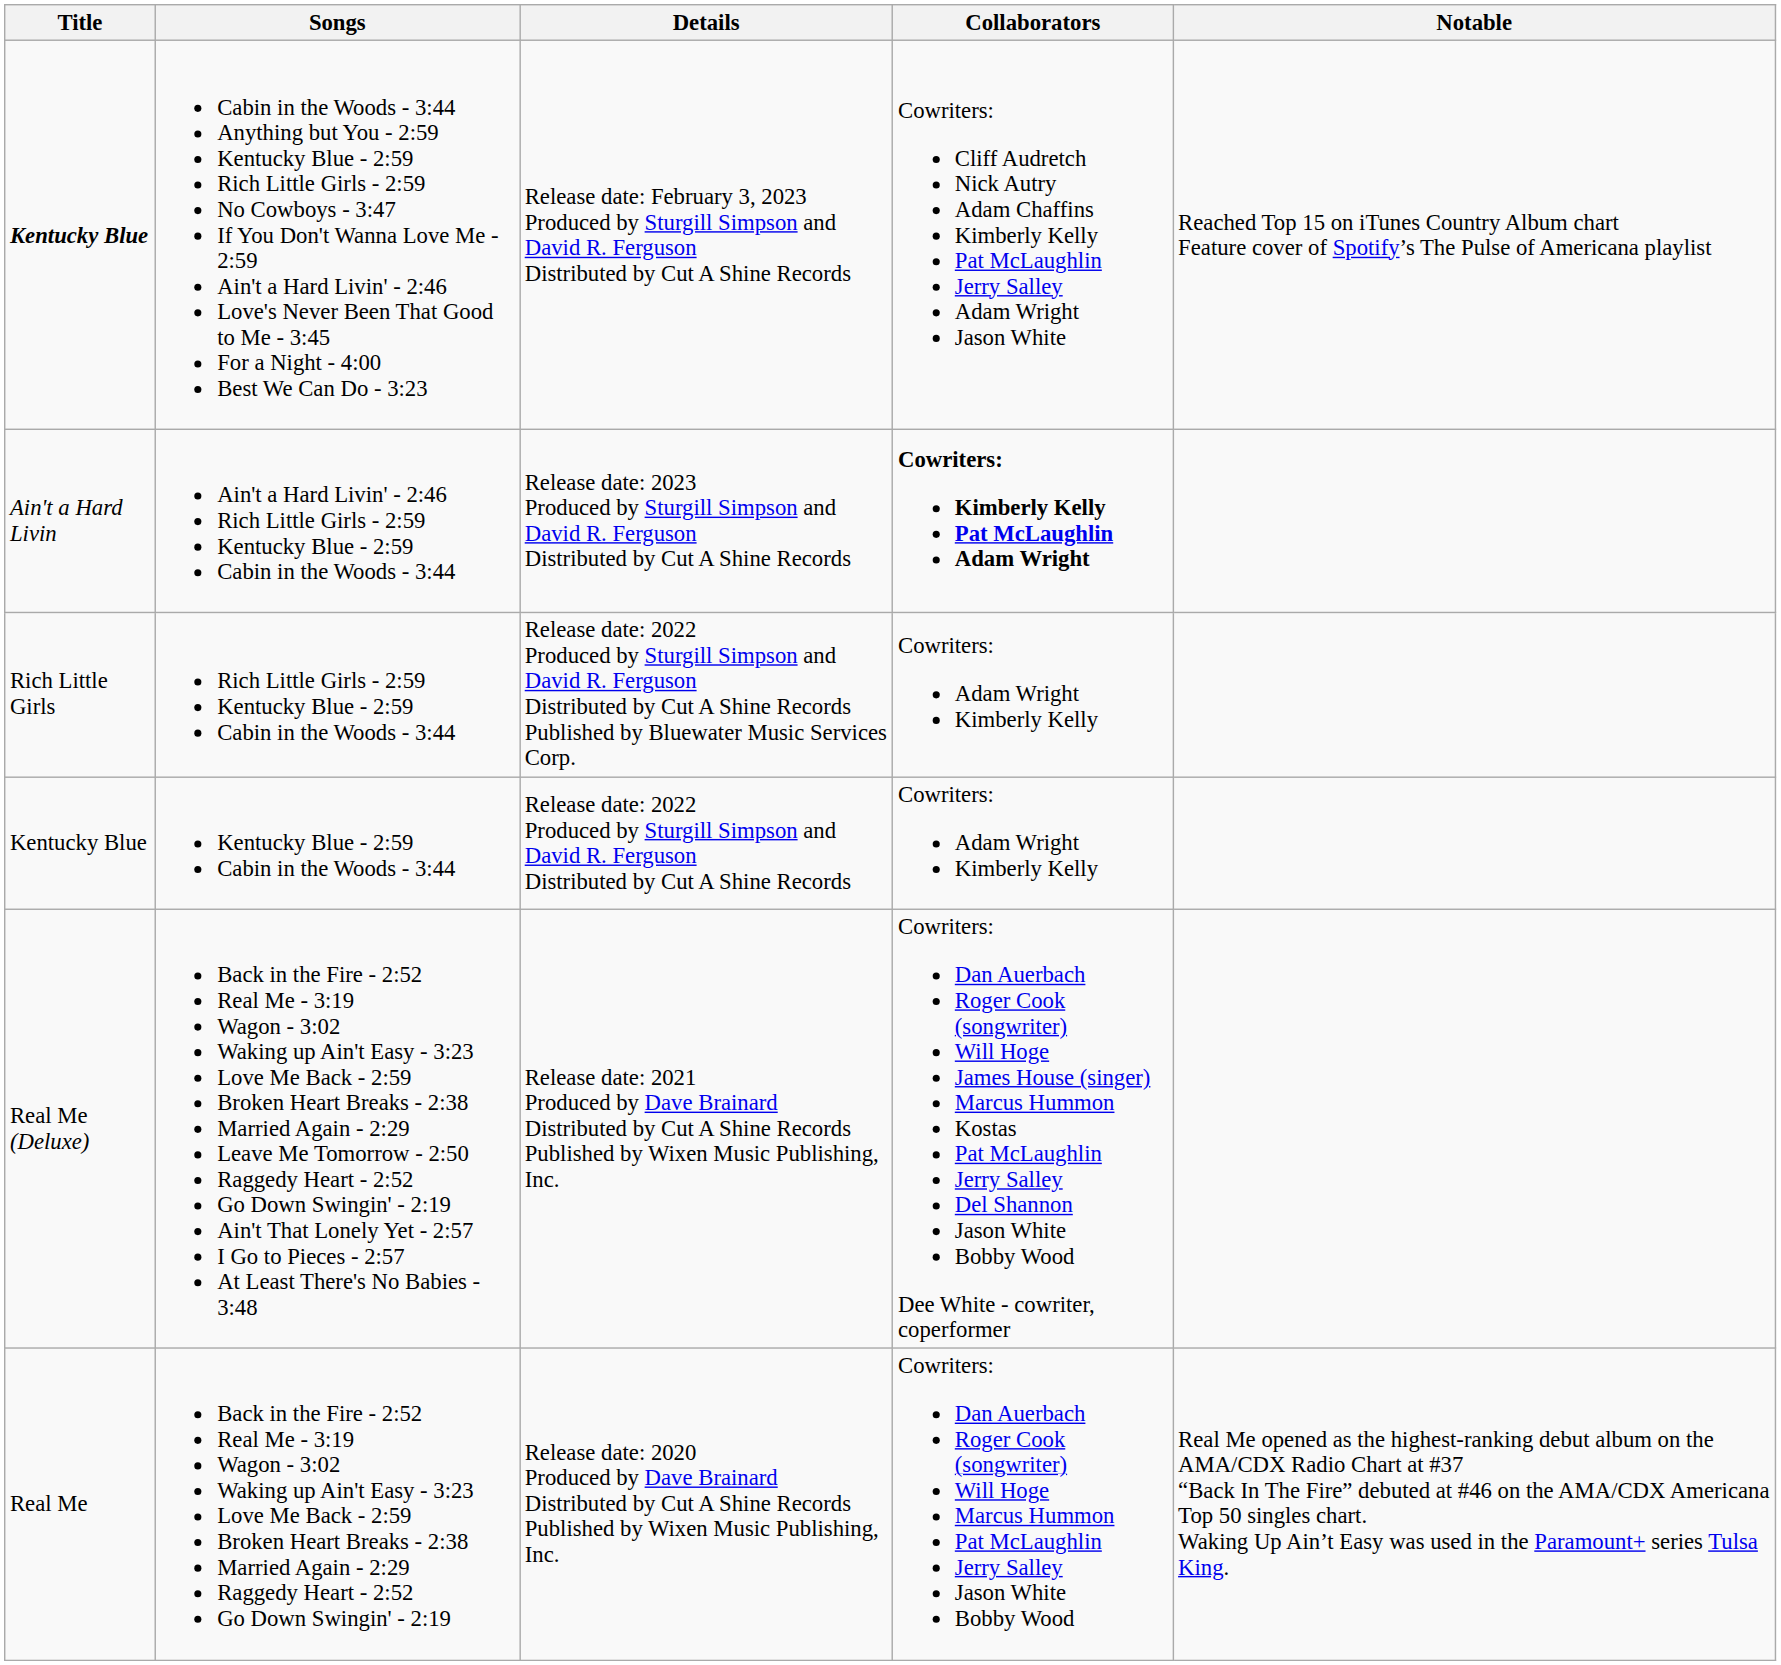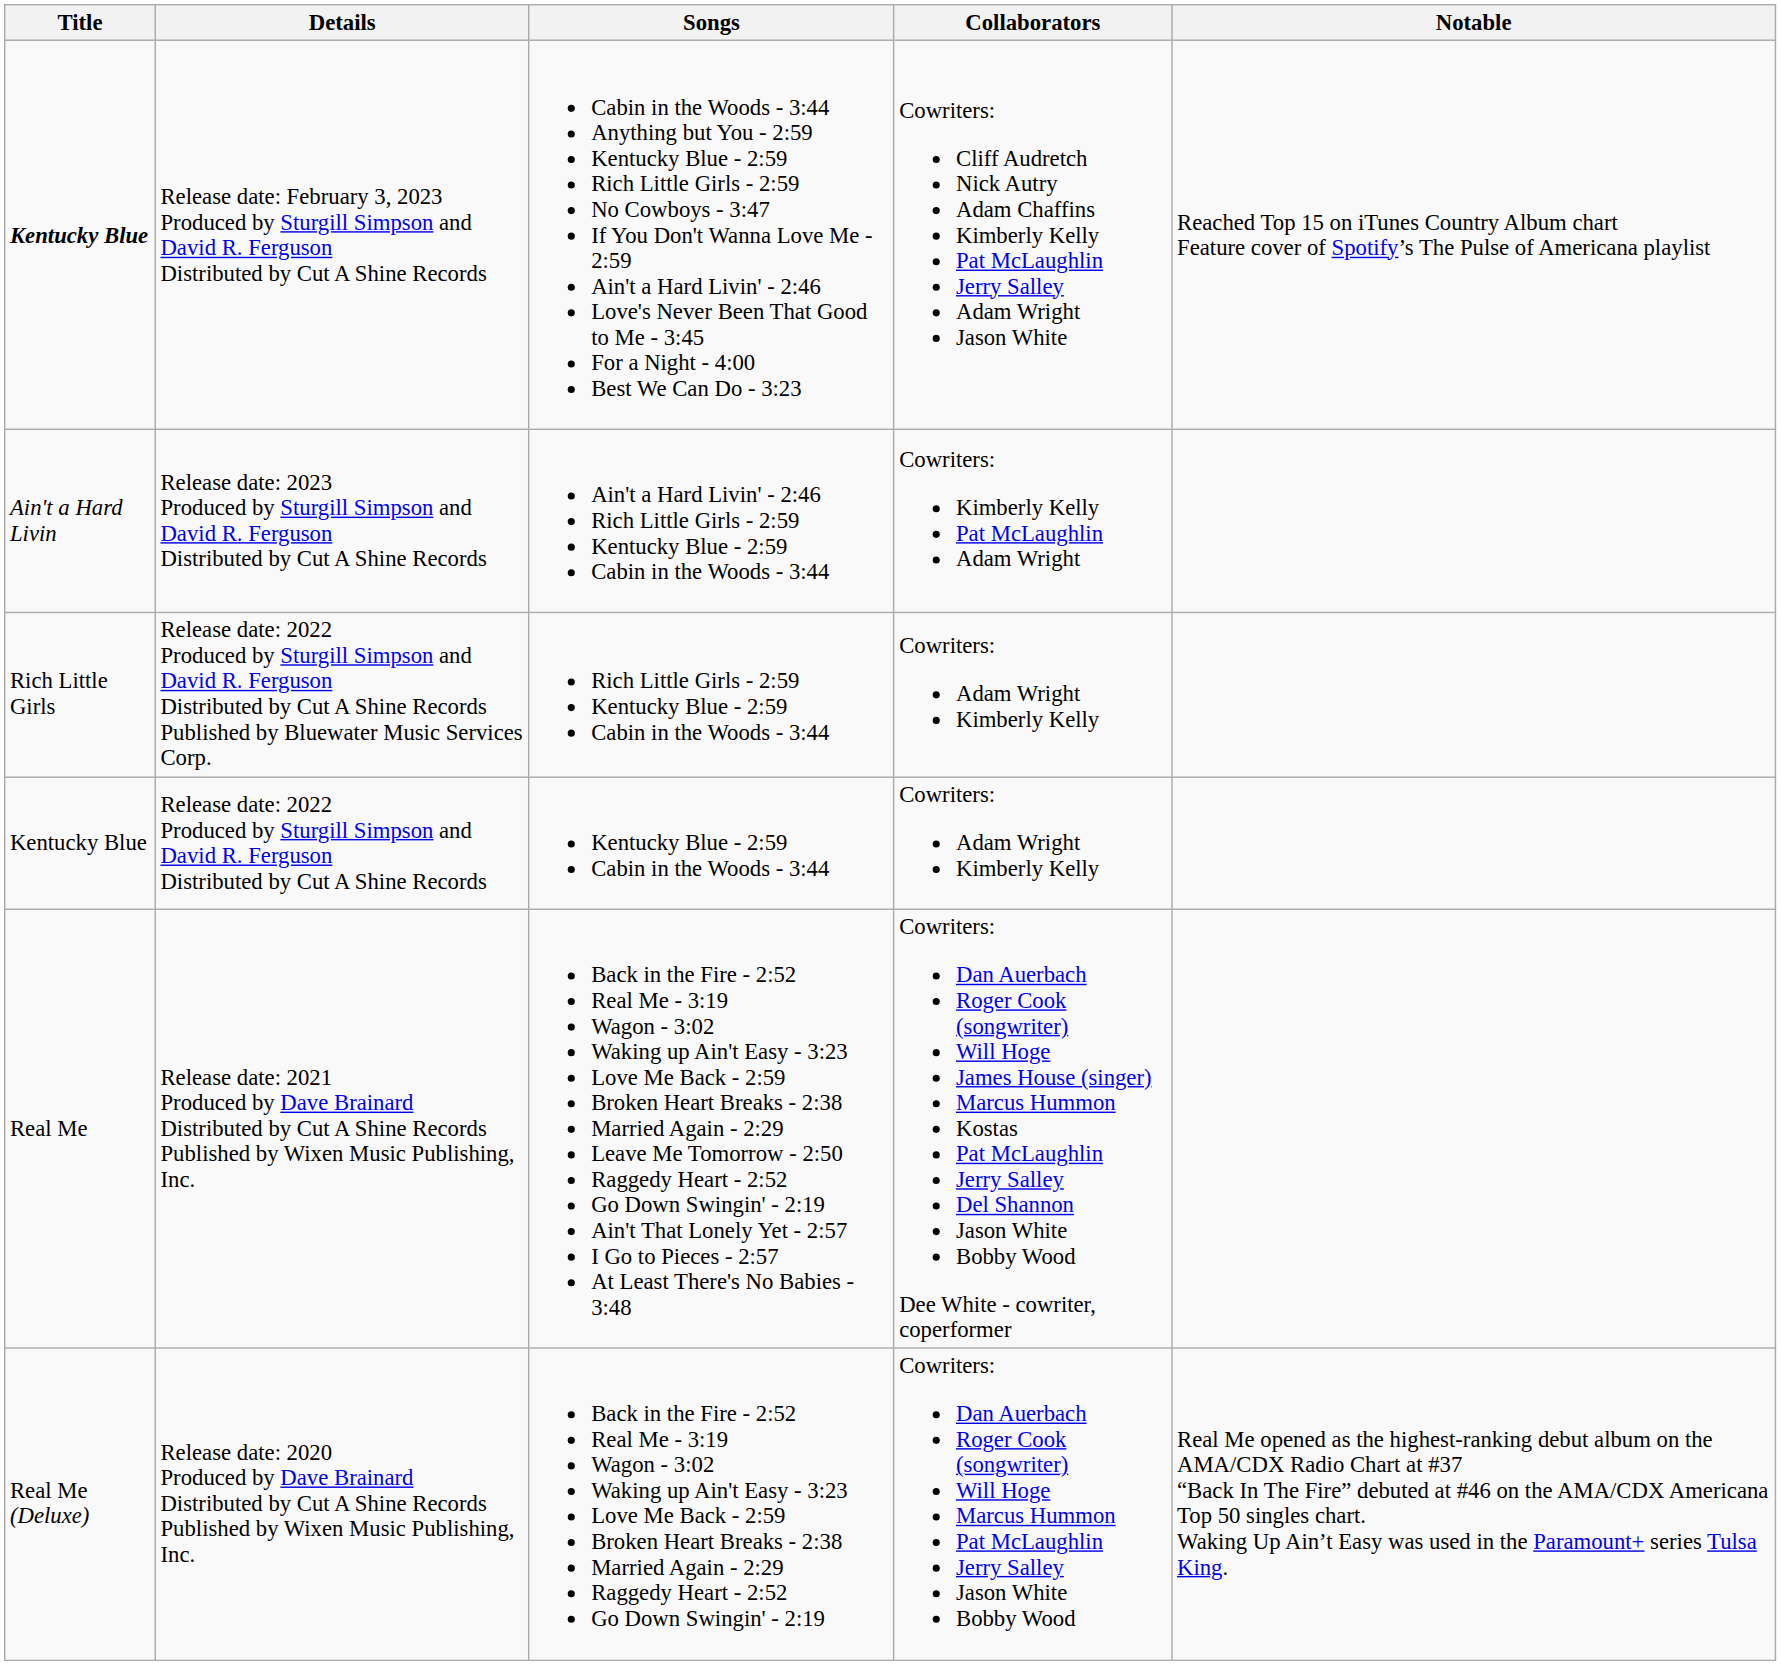columns swapped: (706, 22) <-> (337, 22)
(1033, 509) bold -> (1033, 509) normal
(50, 1128) Real Me (Deluxe) -> (49, 1128) Real Me
(49, 1503) Real Me -> (50, 1503) Real Me (Deluxe)
